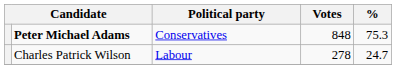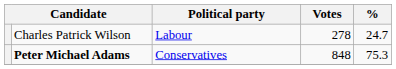rows swapped: (72, 34) <-> (72, 54)
